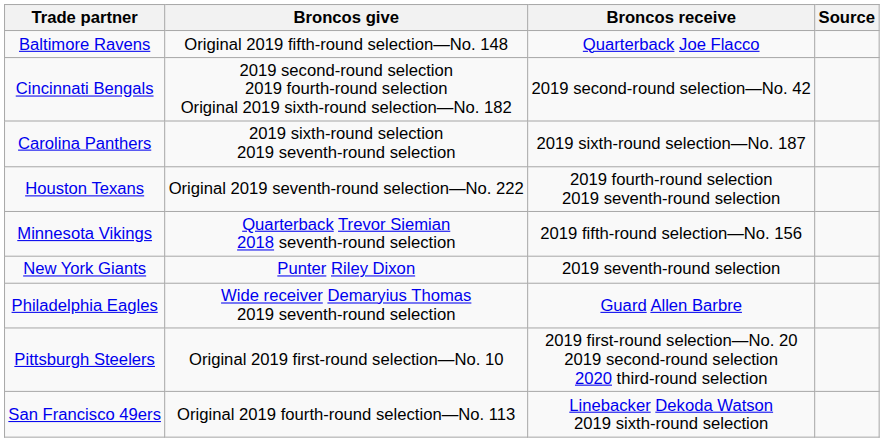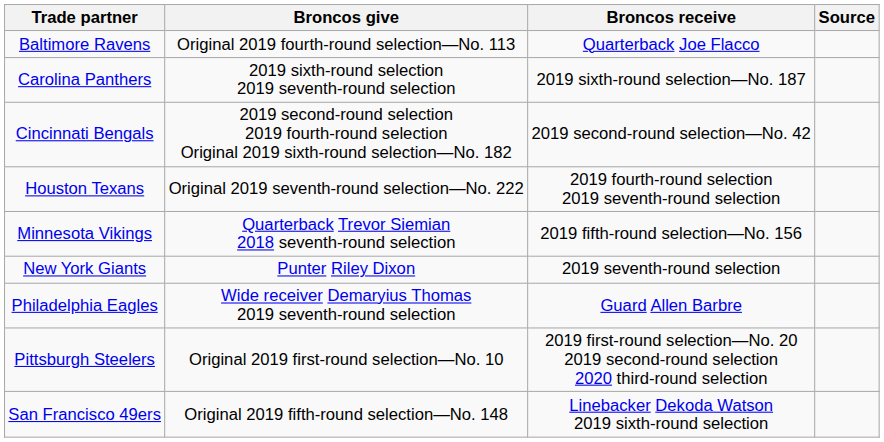(346, 44) Original 2019 fifth-round selection—No. 148 -> (346, 44) Original 2019 fourth-round selection—No. 113
rows swapped: (85, 89) <-> (85, 143)
(346, 414) Original 2019 fourth-round selection—No. 113 -> (346, 414) Original 2019 fifth-round selection—No. 148
